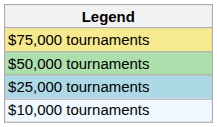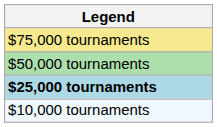(79, 87) normal -> (82, 87) bold
